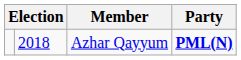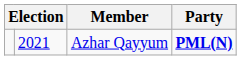(34, 42) 2018 -> (34, 42) 2021
